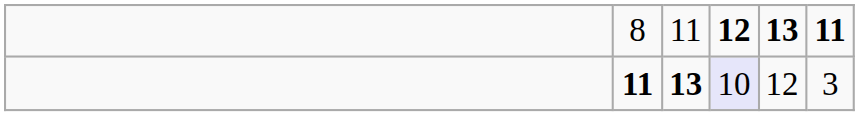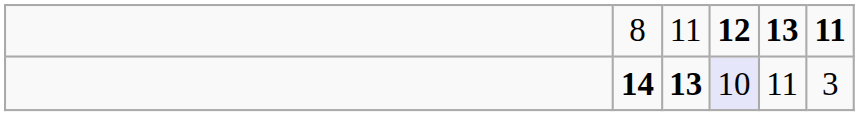(638, 82) 11 -> (638, 82) 14
(782, 82) 12 -> (782, 82) 11
